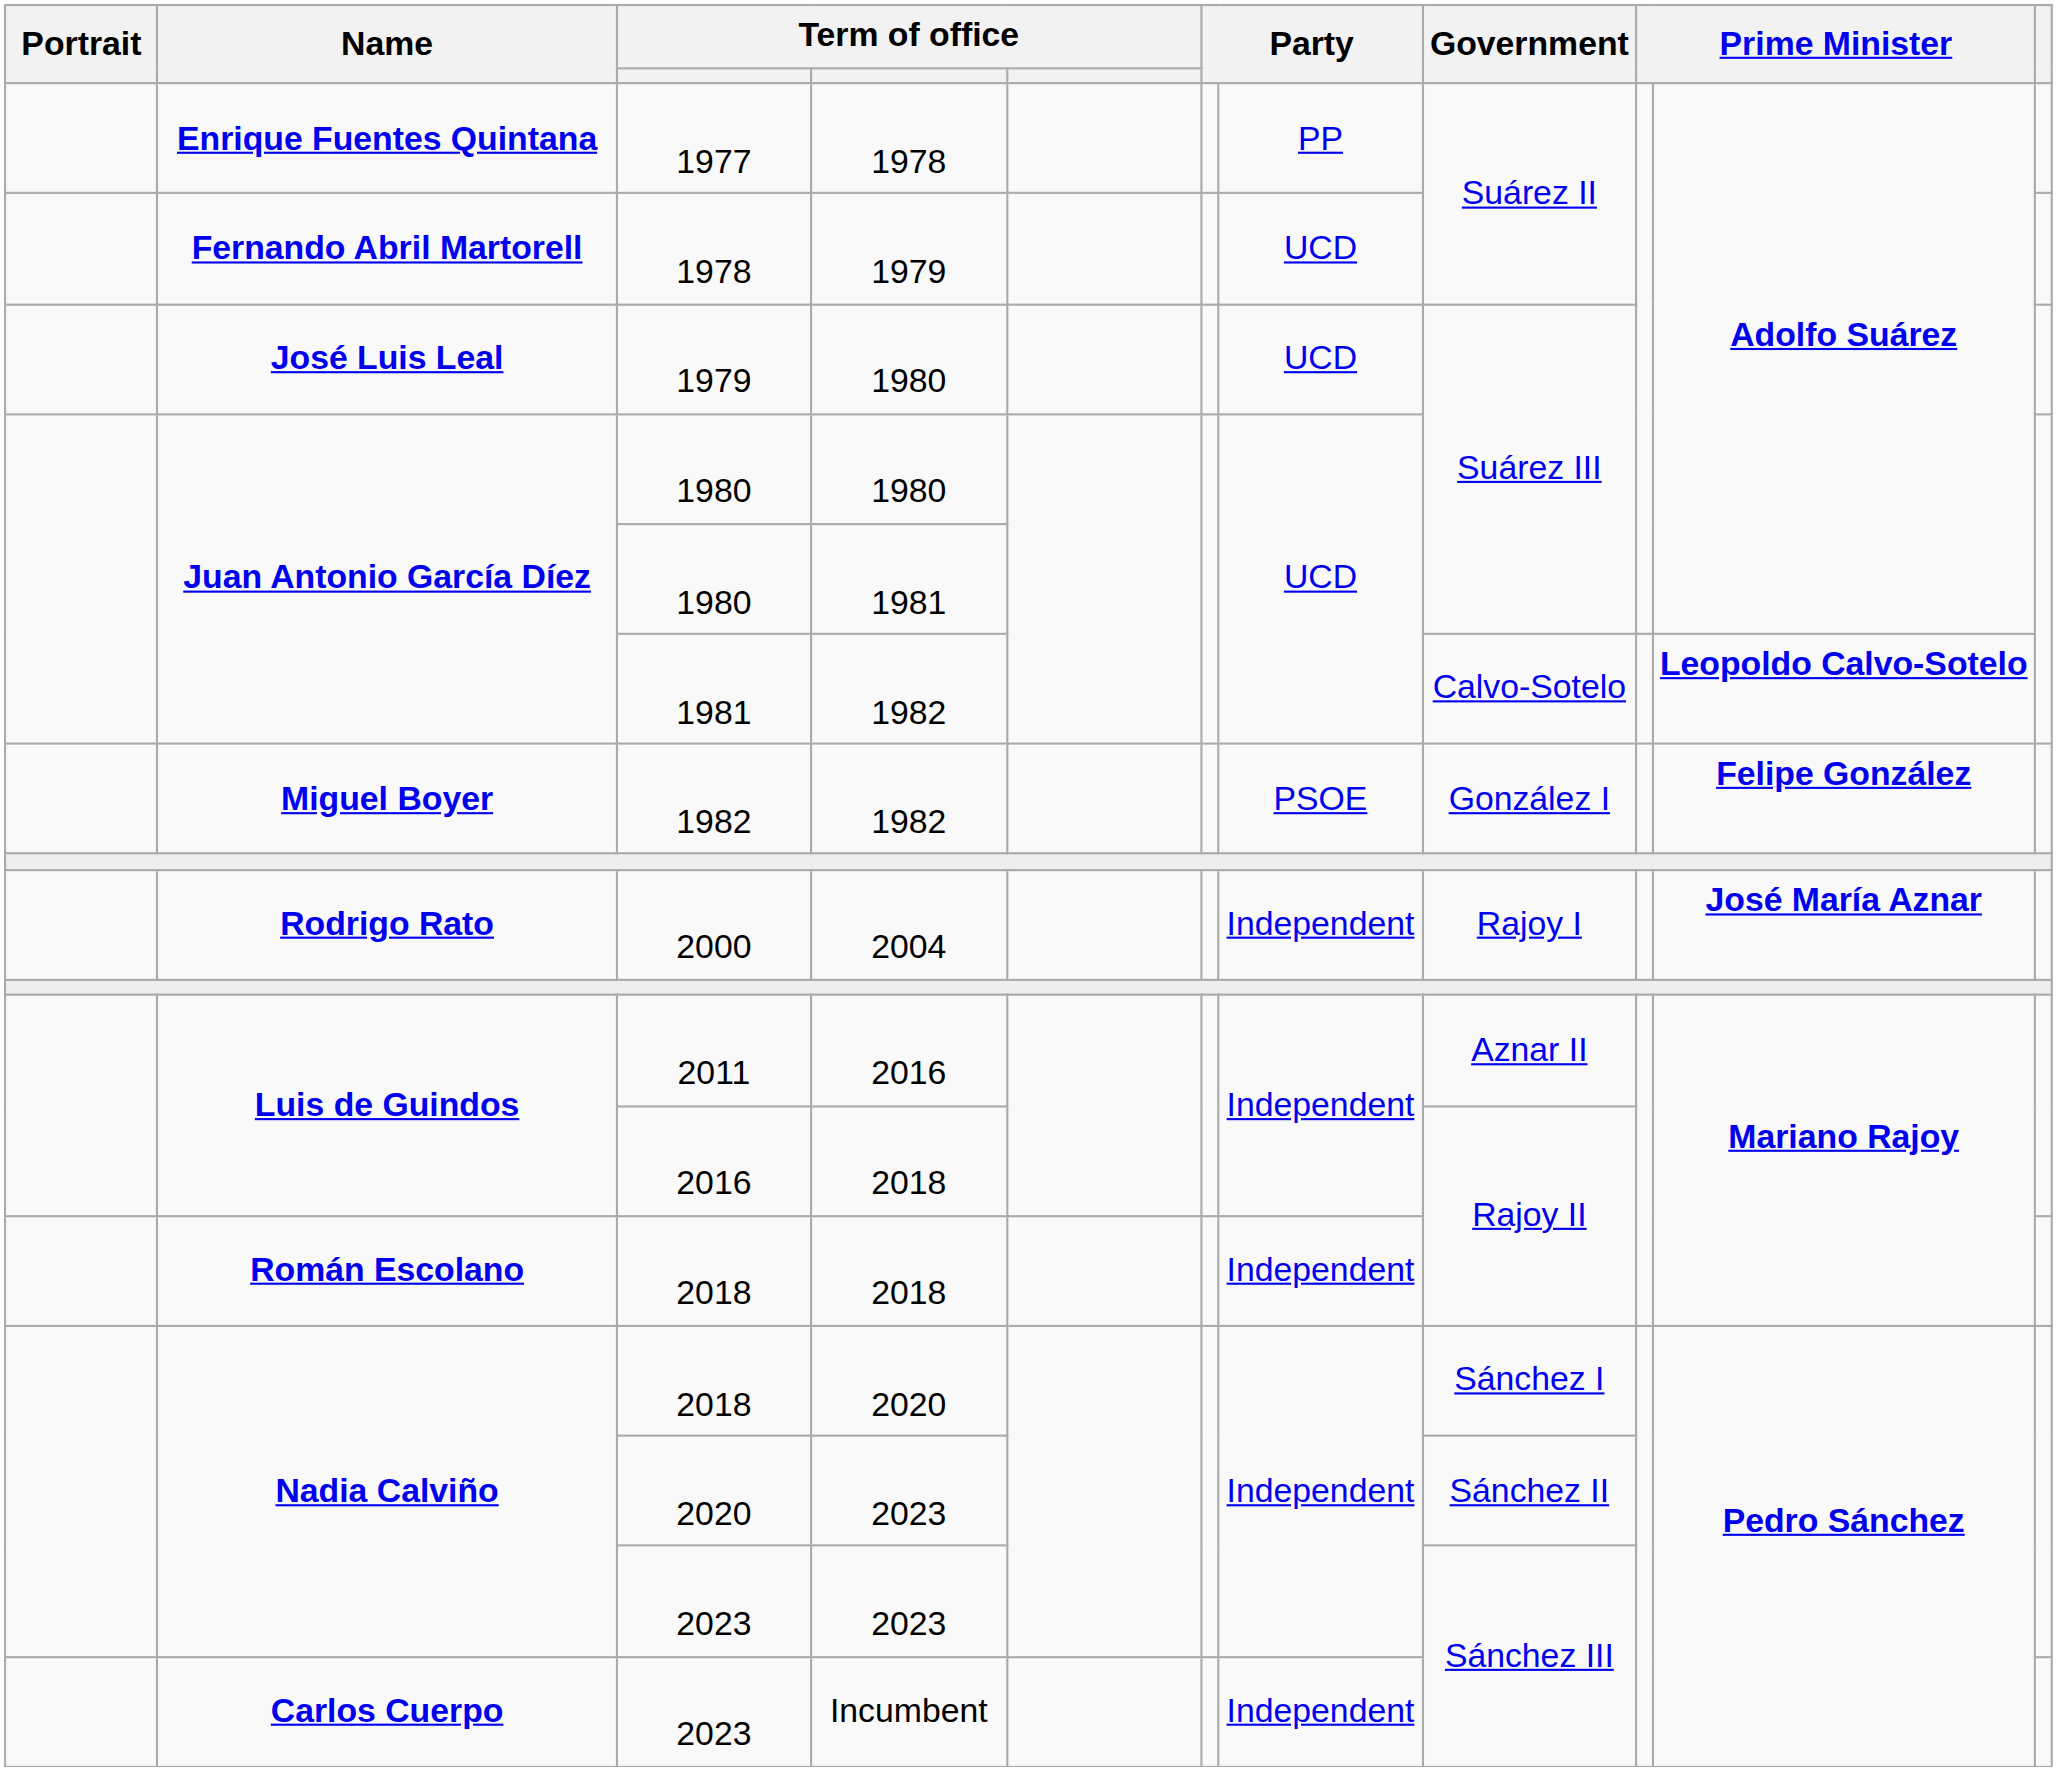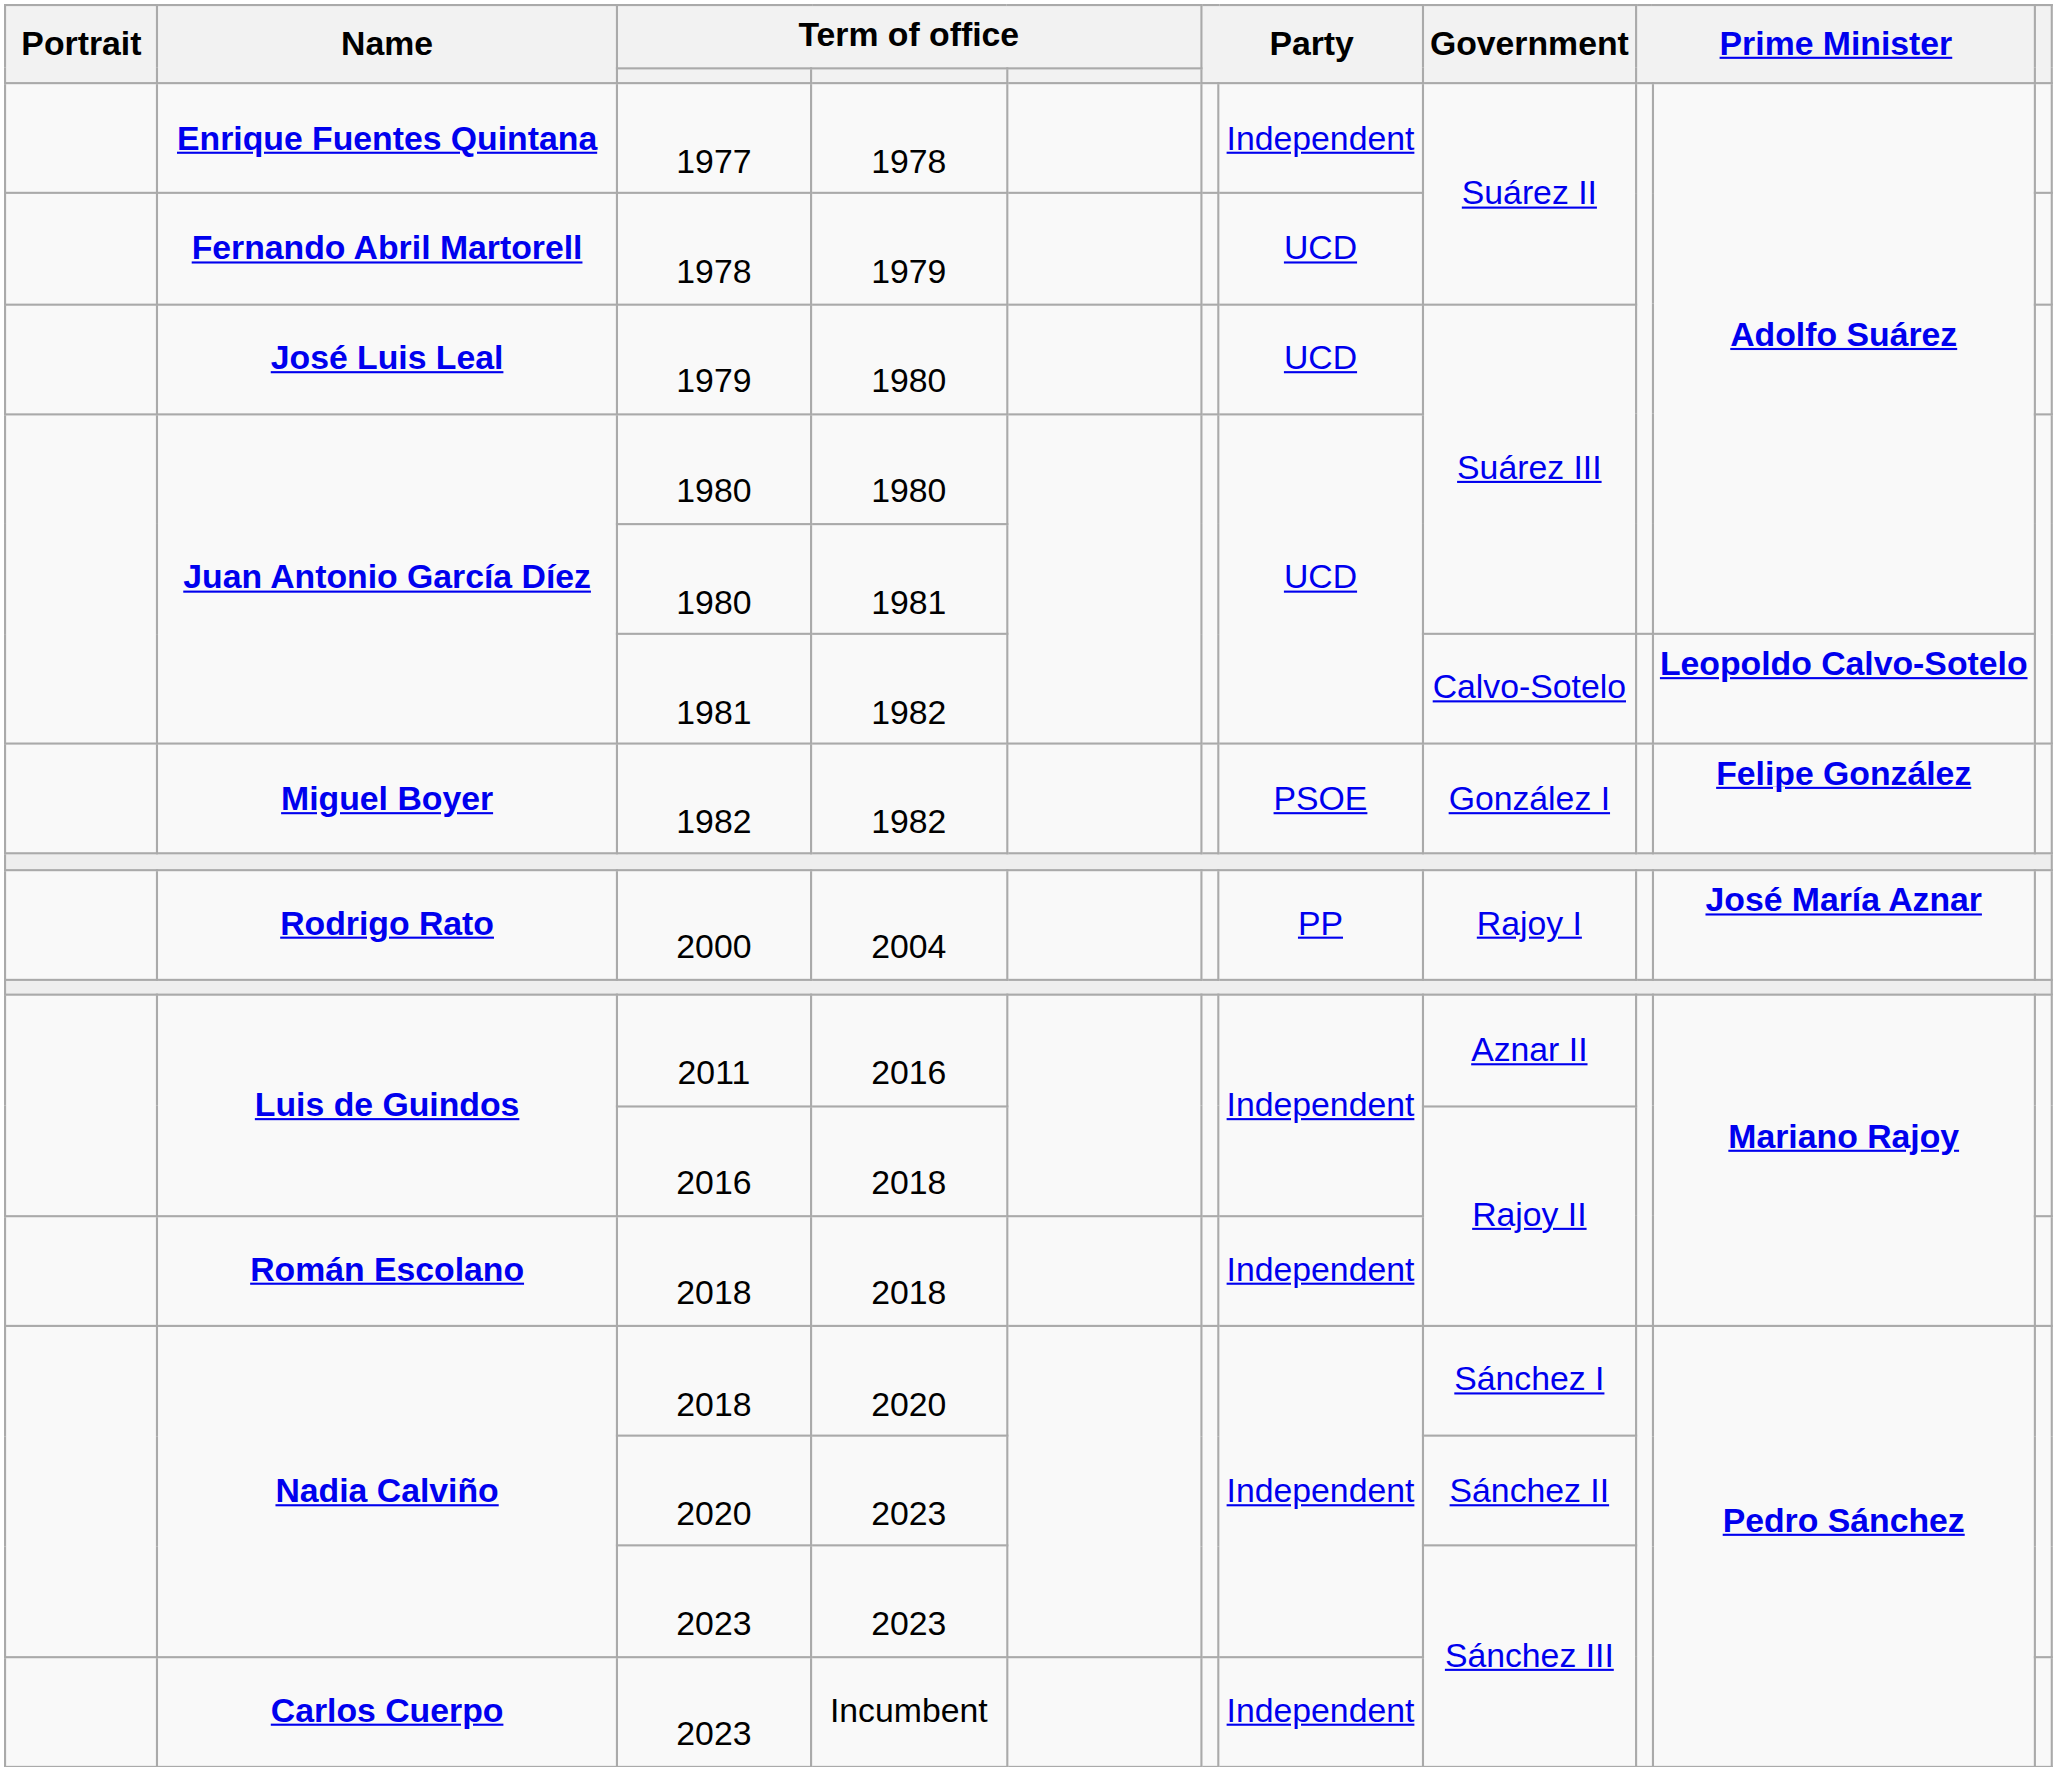(1320, 137) PP -> (1320, 137) Independent
(1320, 923) Independent -> (1320, 923) PP
